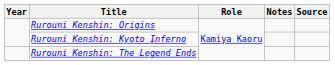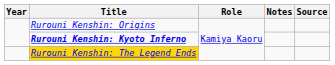(109, 39) normal -> (109, 39) bold
(114, 53) no background -> (114, 53) gold background
